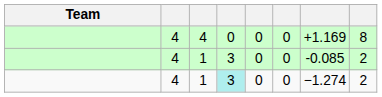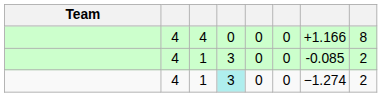(325, 37) +1.169 -> (325, 37) +1.166
